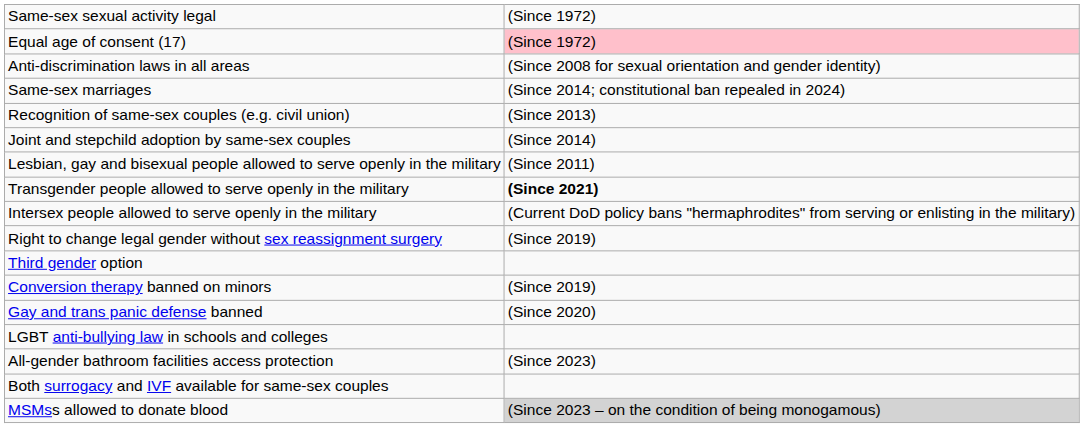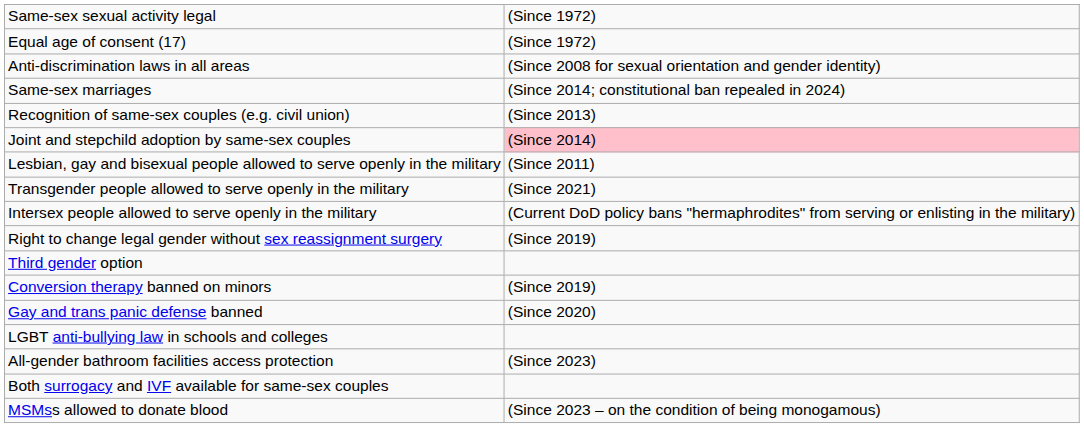(552, 41) pink background -> (552, 41) no background
(552, 139) no background -> (552, 139) pink background
(553, 189) bold -> (552, 189) normal
(694, 410) lightgrey background -> (694, 410) no background
